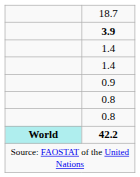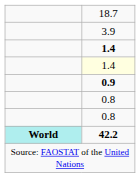(108, 31) bold -> (108, 31) normal
(108, 48) normal -> (108, 48) bold
(108, 65) no background -> (108, 65) lightyellow background
(108, 83) normal -> (108, 83) bold
